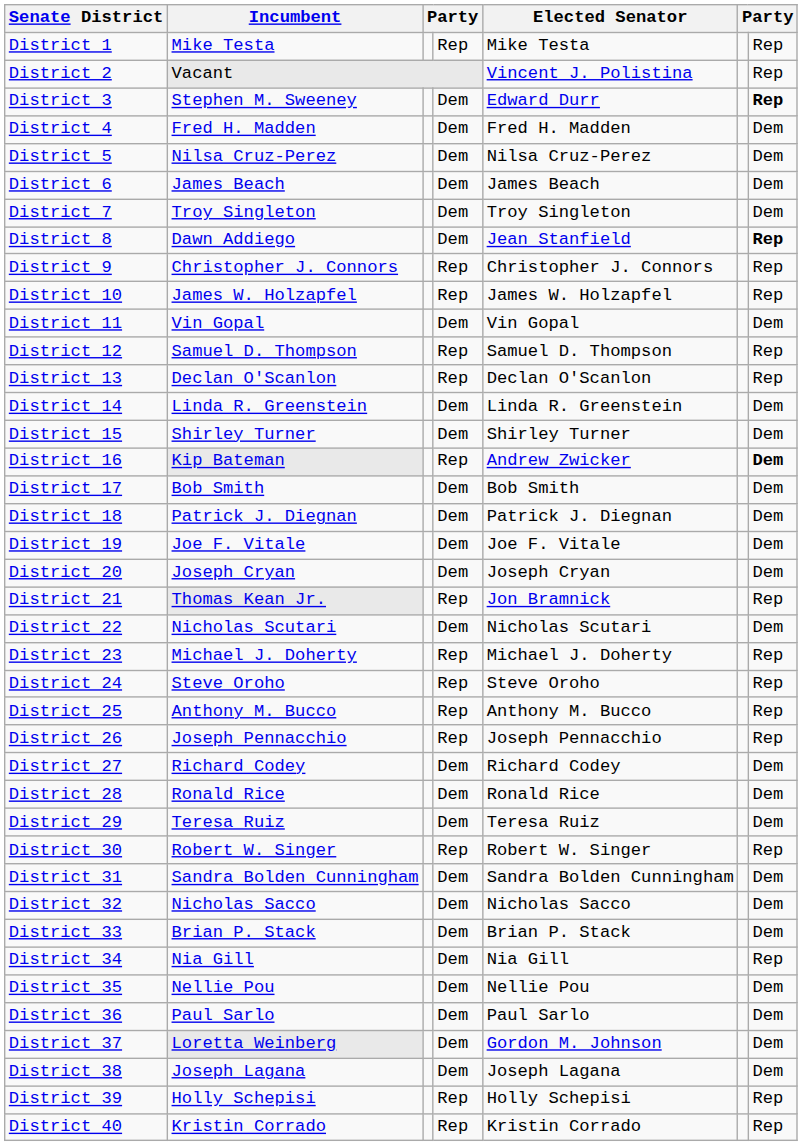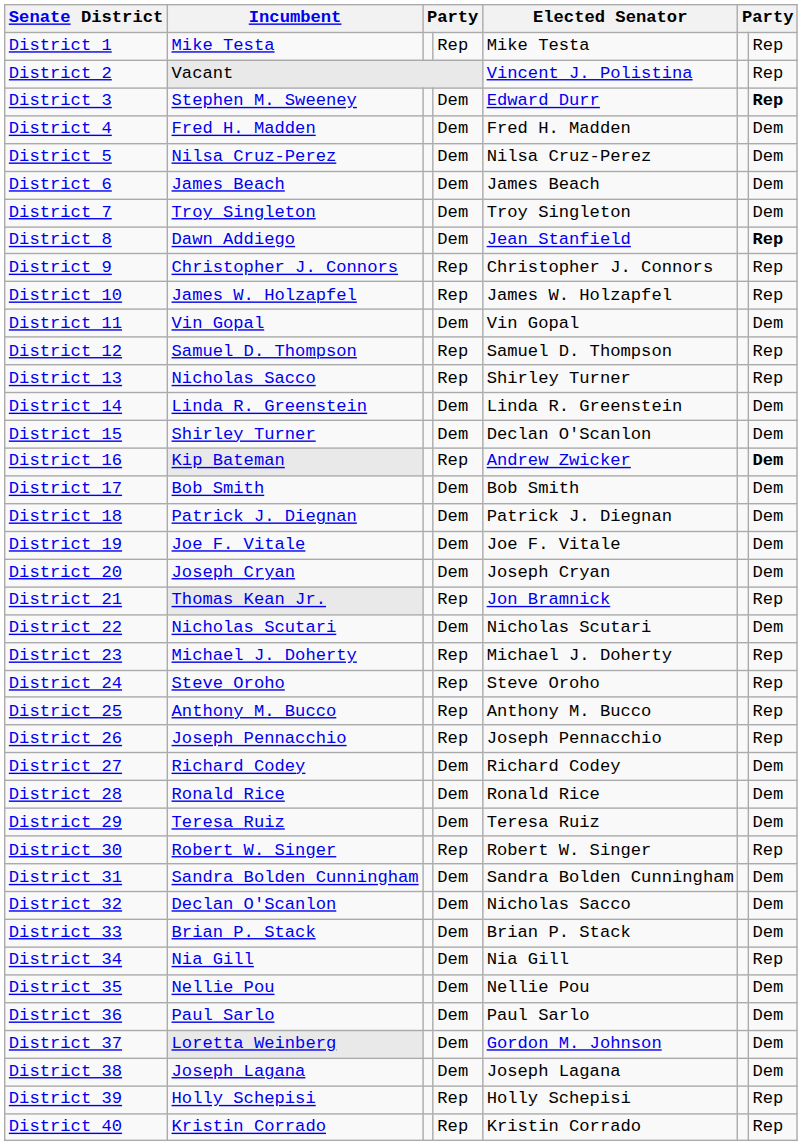(254, 379) Declan O'Scanlon -> (244, 379) Nicholas Sacco
(569, 379) Declan O'Scanlon -> (559, 379) Shirley Turner
(559, 435) Shirley Turner -> (569, 435) Declan O'Scanlon
(244, 906) Nicholas Sacco -> (254, 906) Declan O'Scanlon
